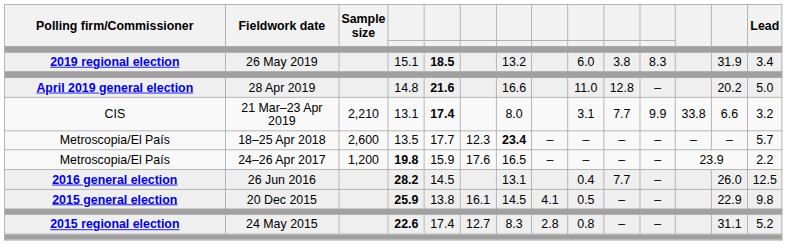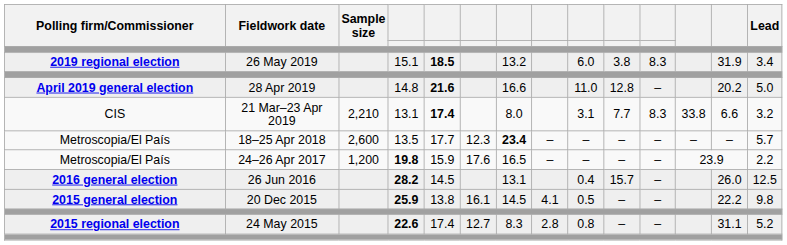(658, 114) 9.9 -> (658, 114) 8.3
(622, 180) 7.7 -> (622, 180) 15.7
(729, 199) 22.9 -> (729, 199) 22.2
